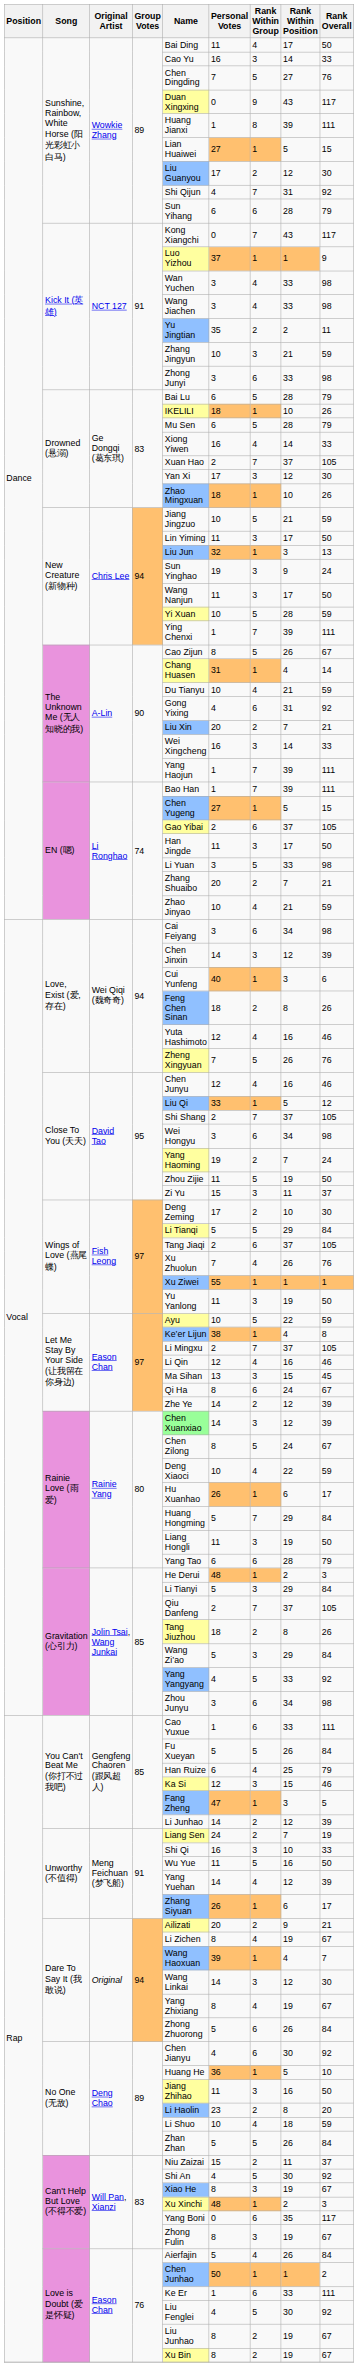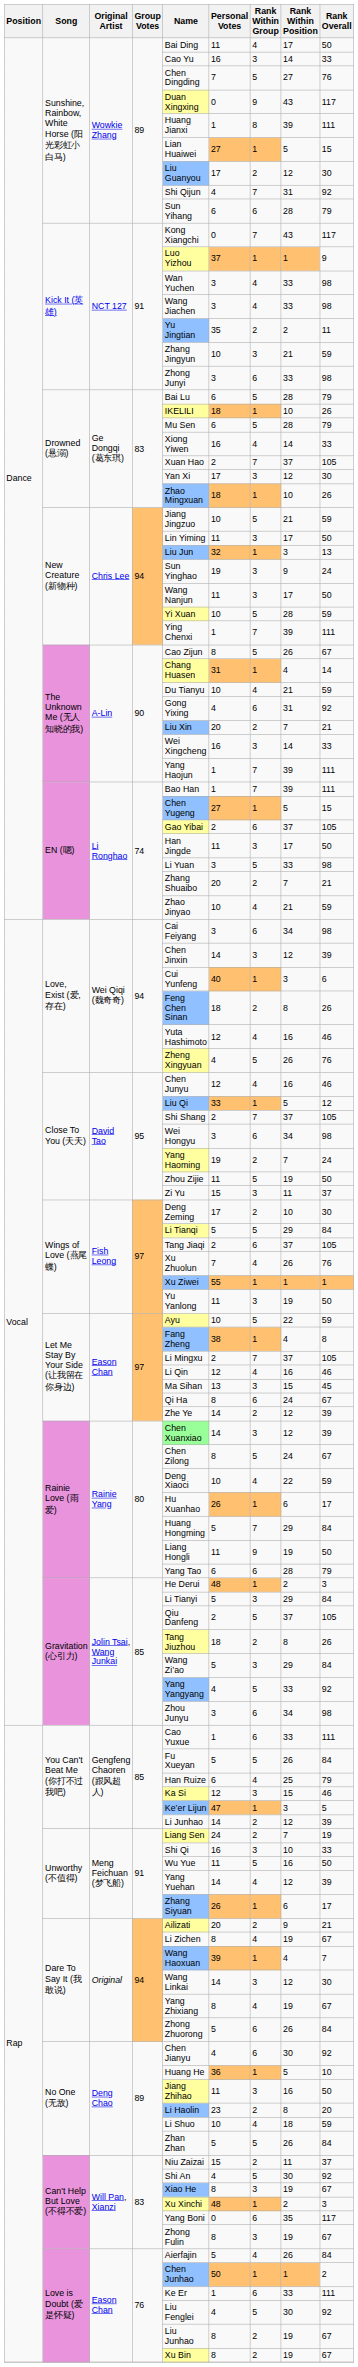(213, 1060) 7 -> (213, 1060) 4
(186, 1334) Ke’er Lijun -> (177, 1339) Fang Zheng
(255, 1542) 3 -> (255, 1552) 9
(255, 1608) 7 -> (255, 1618) 5
(177, 1803) Fang Zheng -> (186, 1807) Ke’er Lijun
